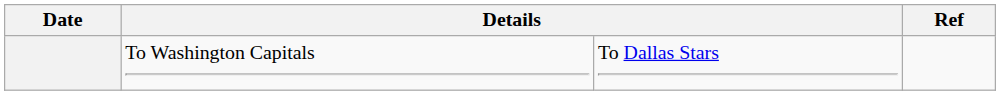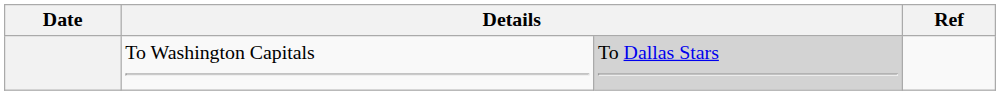(748, 58) no background -> (748, 58) lightgrey background
